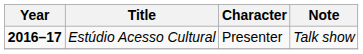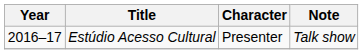(35, 37) bold -> (35, 37) normal
